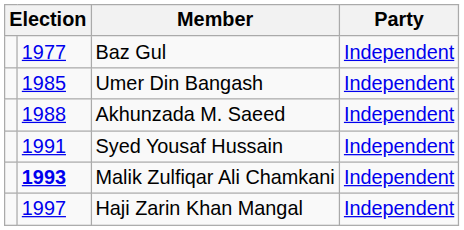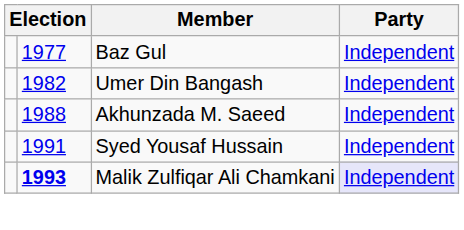(44, 83) 1985 -> (44, 83) 1982
(399, 177) no background -> (399, 177) lavender background
- row: (199, 209)
